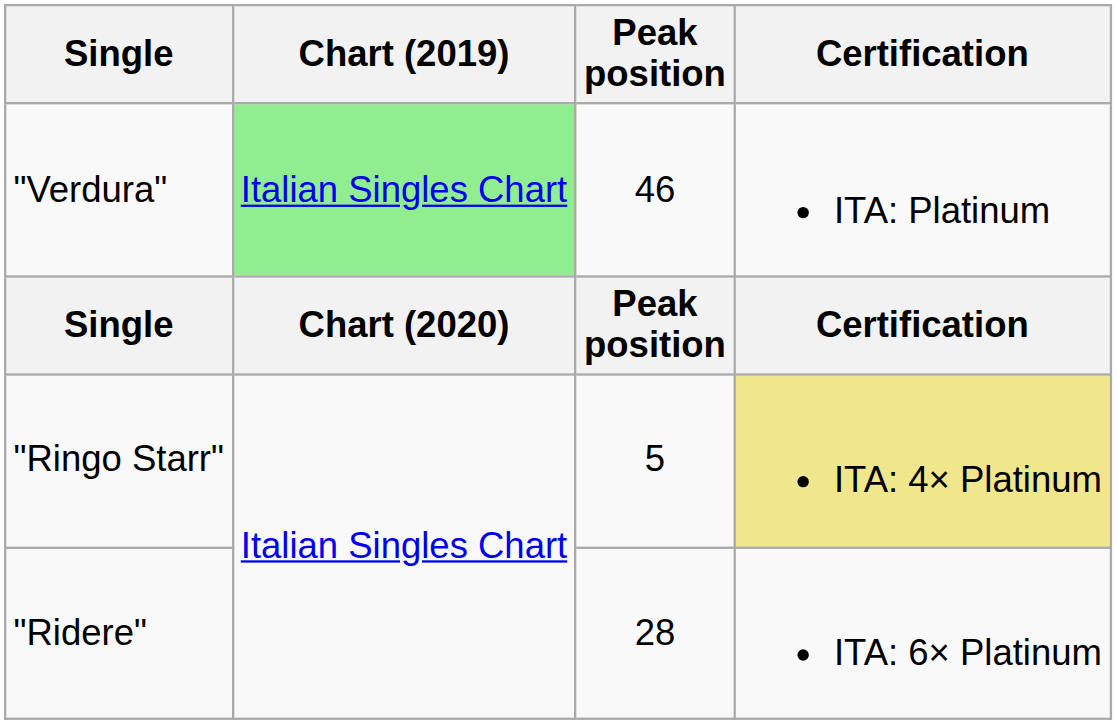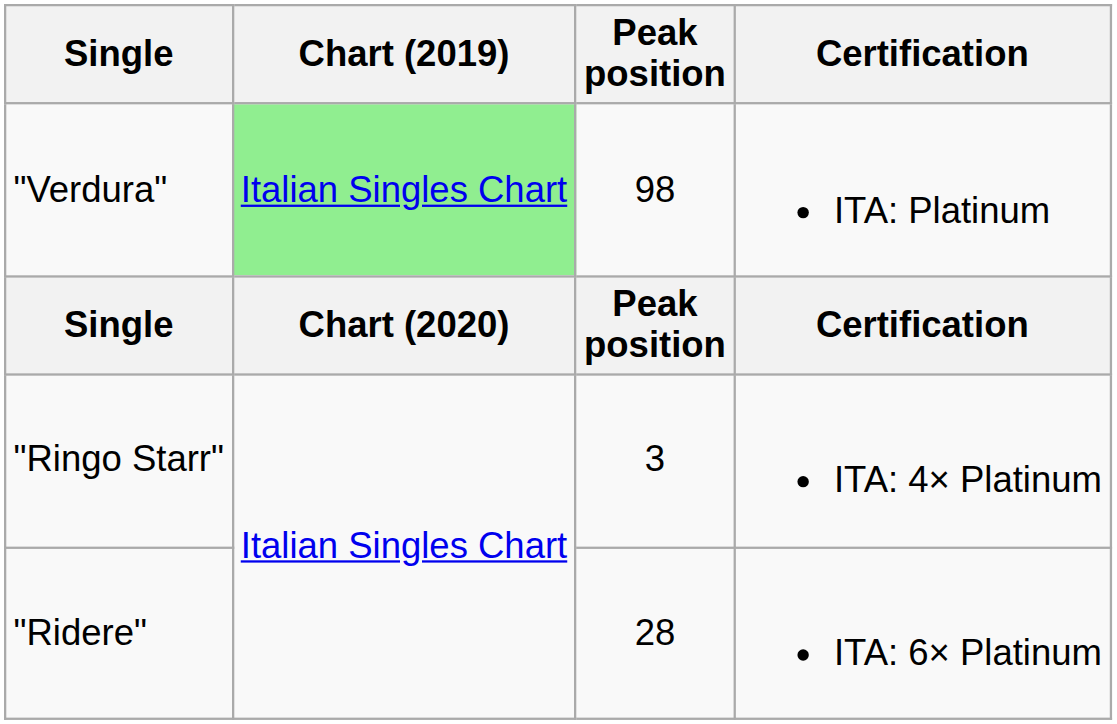(655, 189) 46 -> (655, 189) 98
(655, 460) 5 -> (655, 460) 3
(922, 481) khaki background -> (922, 481) no background
